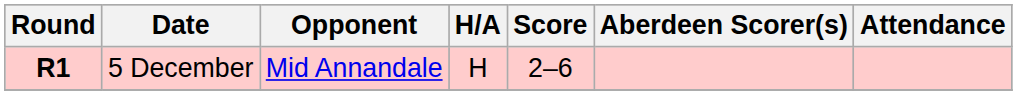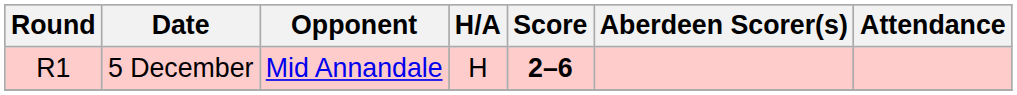(53, 68) bold -> (53, 68) normal
(550, 68) normal -> (550, 68) bold
